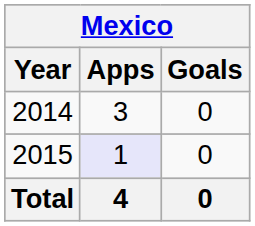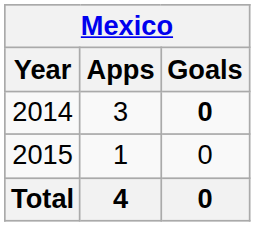(205, 112) normal -> (205, 112) bold
(121, 155) lavender background -> (121, 155) no background
